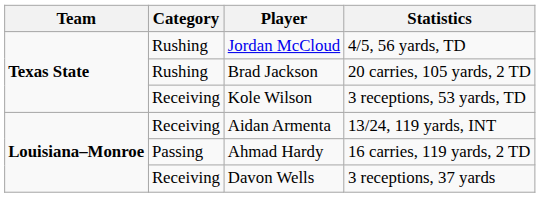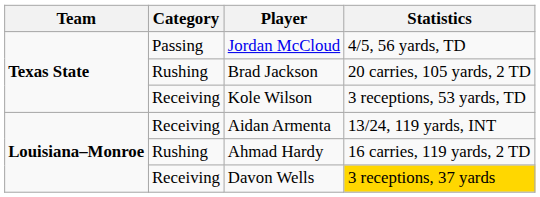(180, 45) Rushing -> (178, 45) Passing
(178, 151) Passing -> (180, 151) Rushing
(422, 178) no background -> (422, 178) gold background
